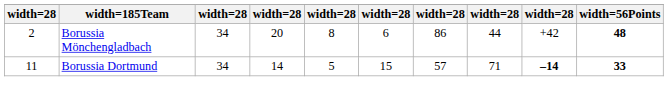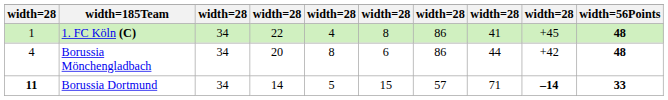+ row: (99, 33)
(32, 33) 2 -> (32, 52) 4
(32, 66) normal -> (32, 85) bold
